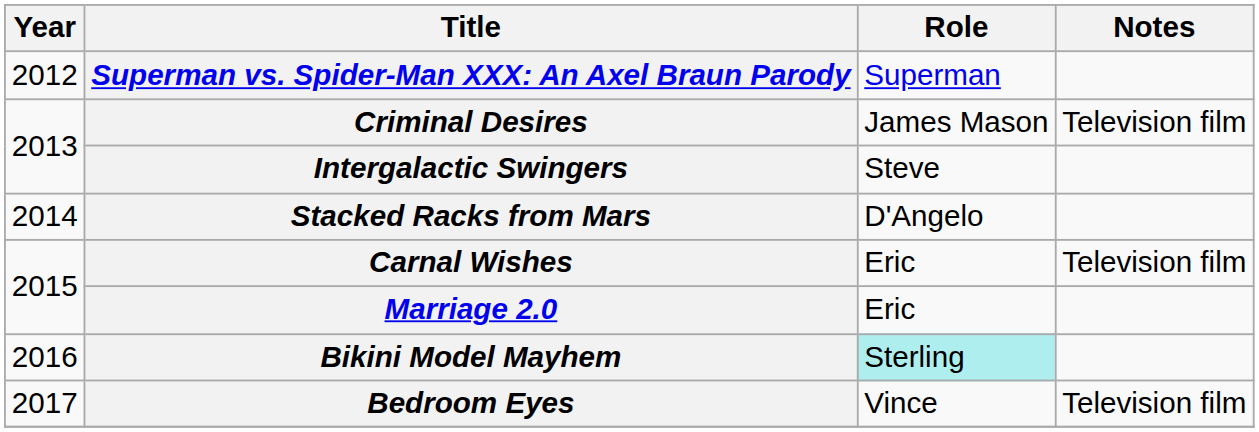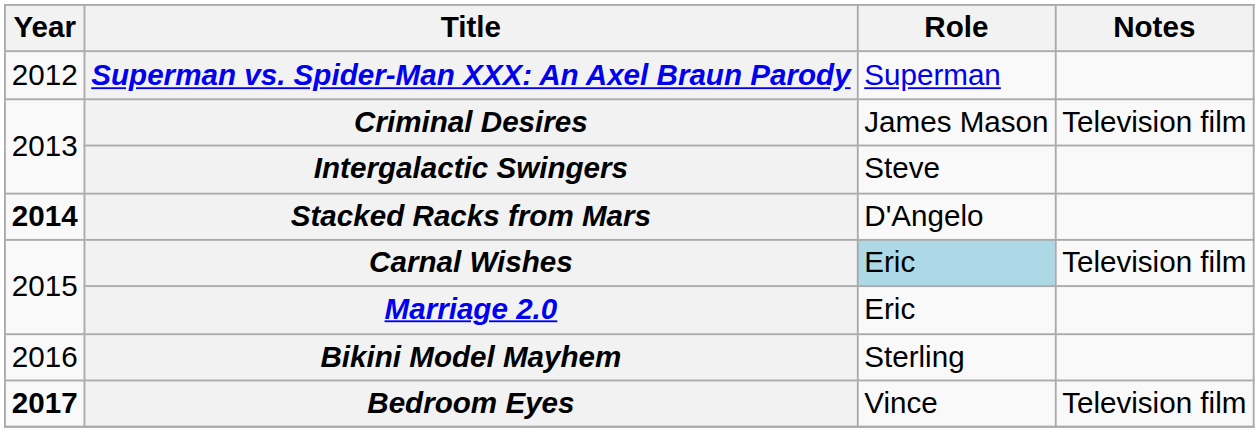(45, 215) normal -> (45, 215) bold
(890, 262) no background -> (890, 262) lightblue background
(914, 356) paleturquoise background -> (914, 356) no background
(45, 403) normal -> (45, 403) bold
